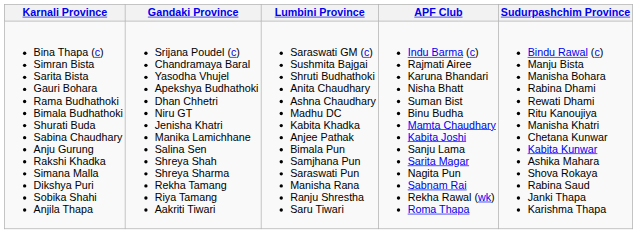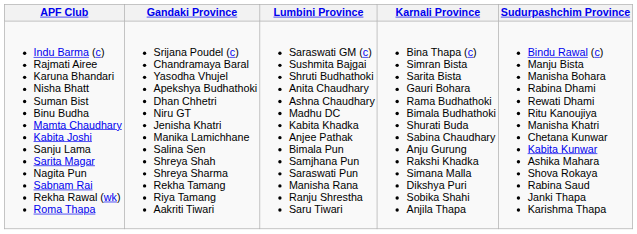columns swapped: (438, 13) <-> (65, 13)
